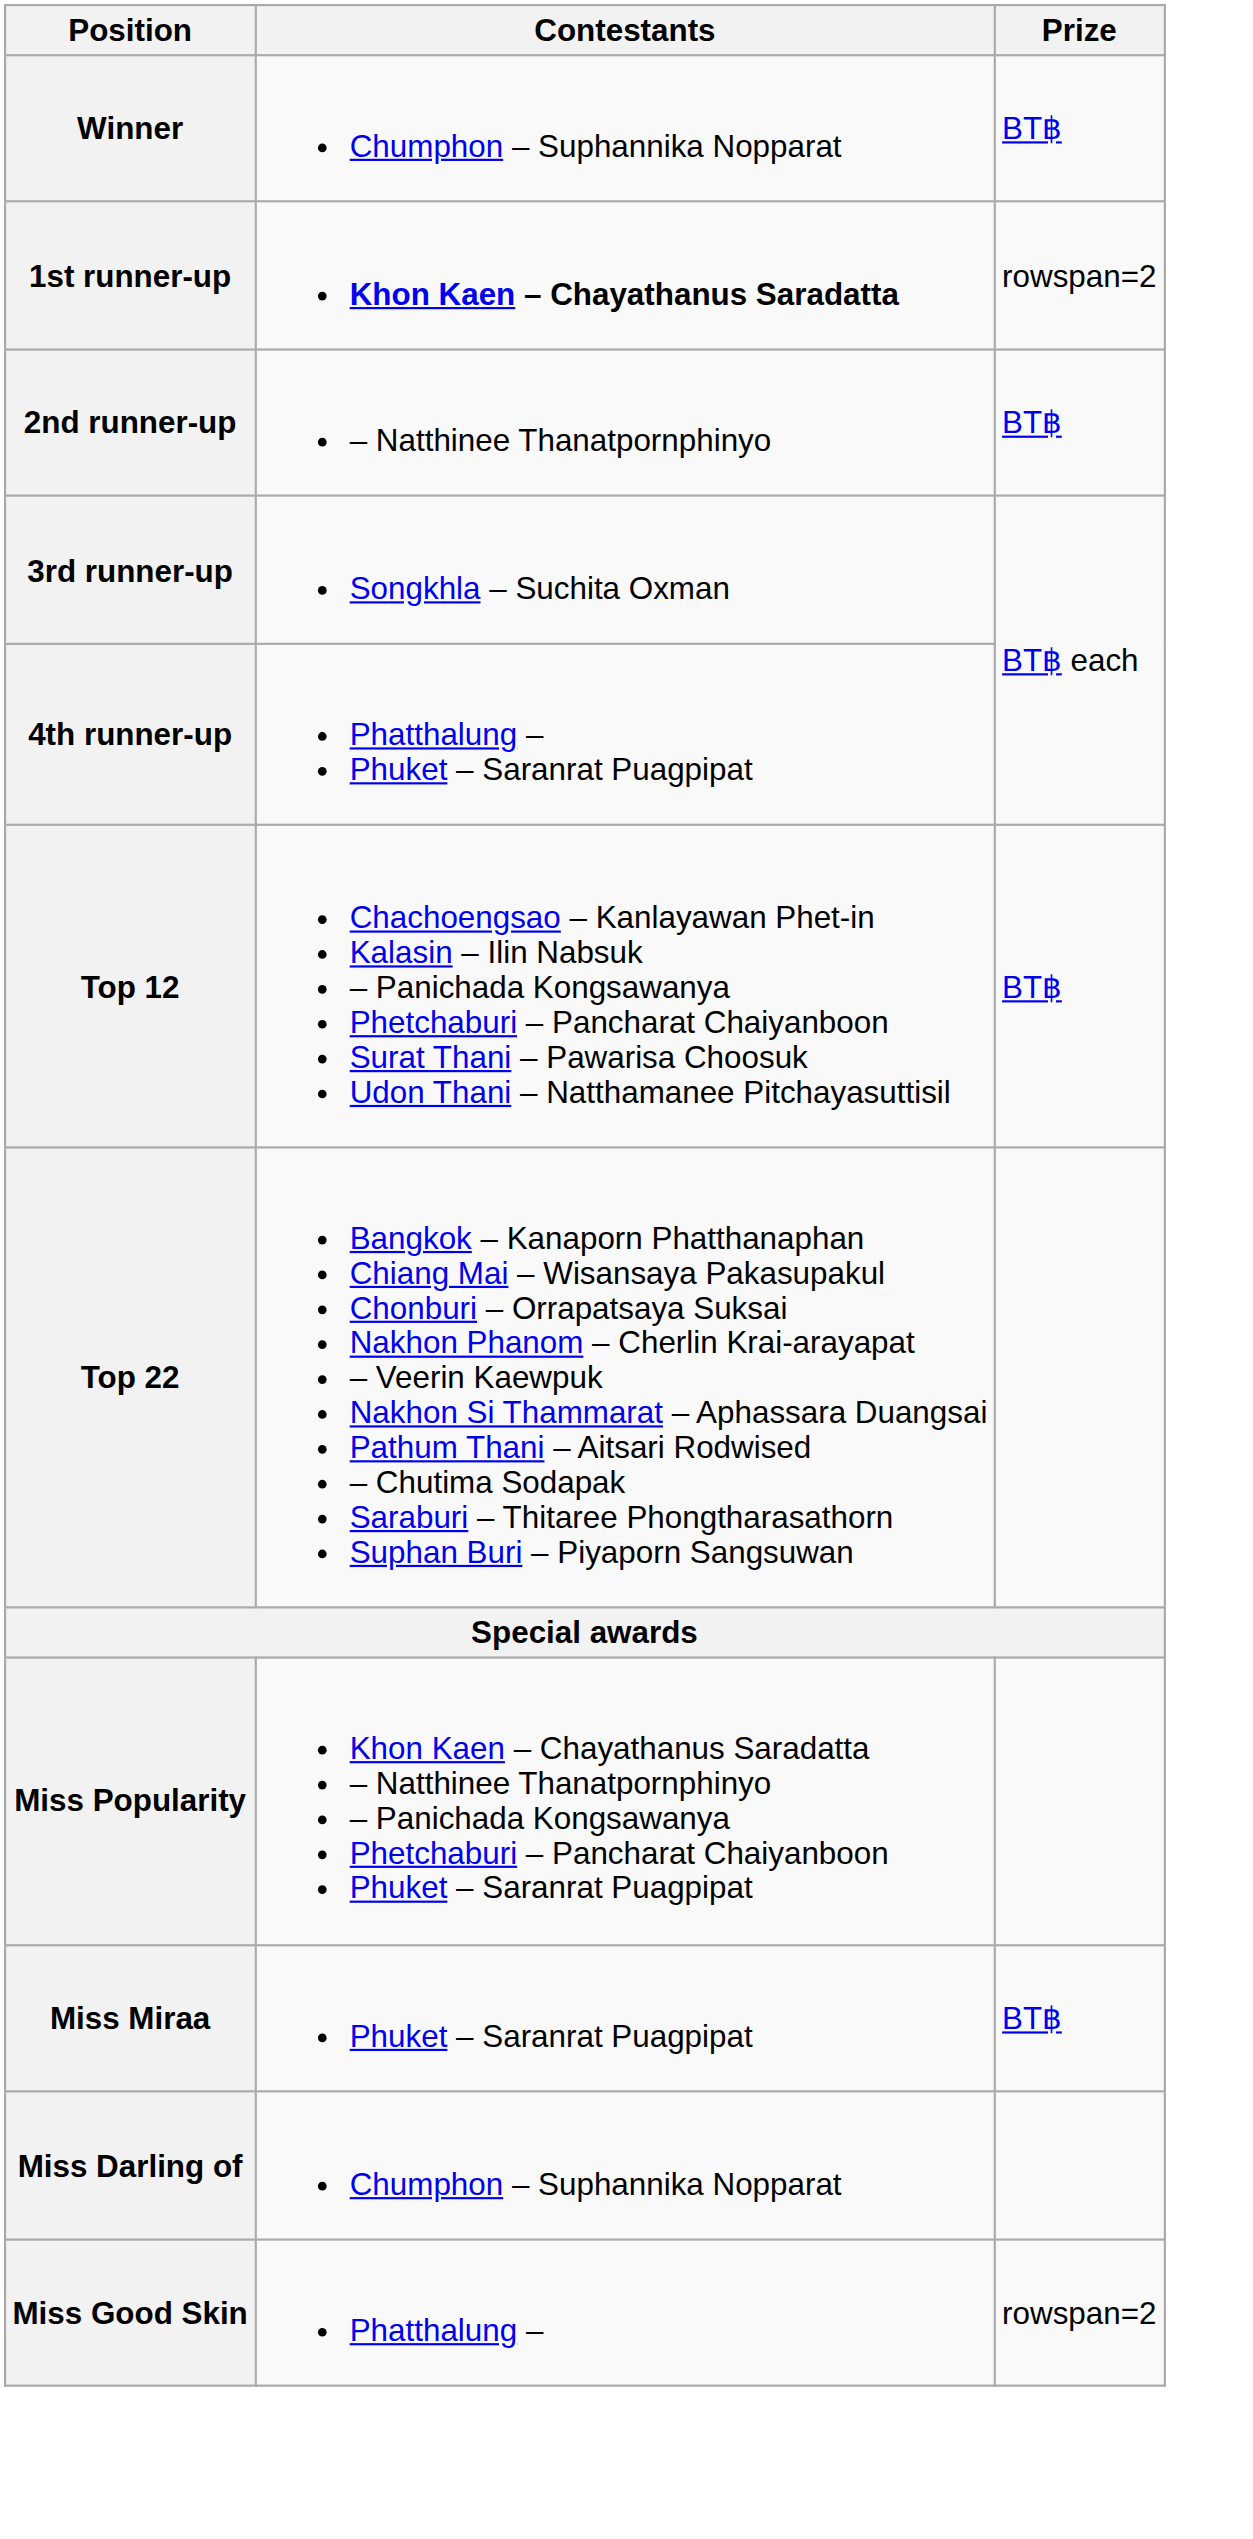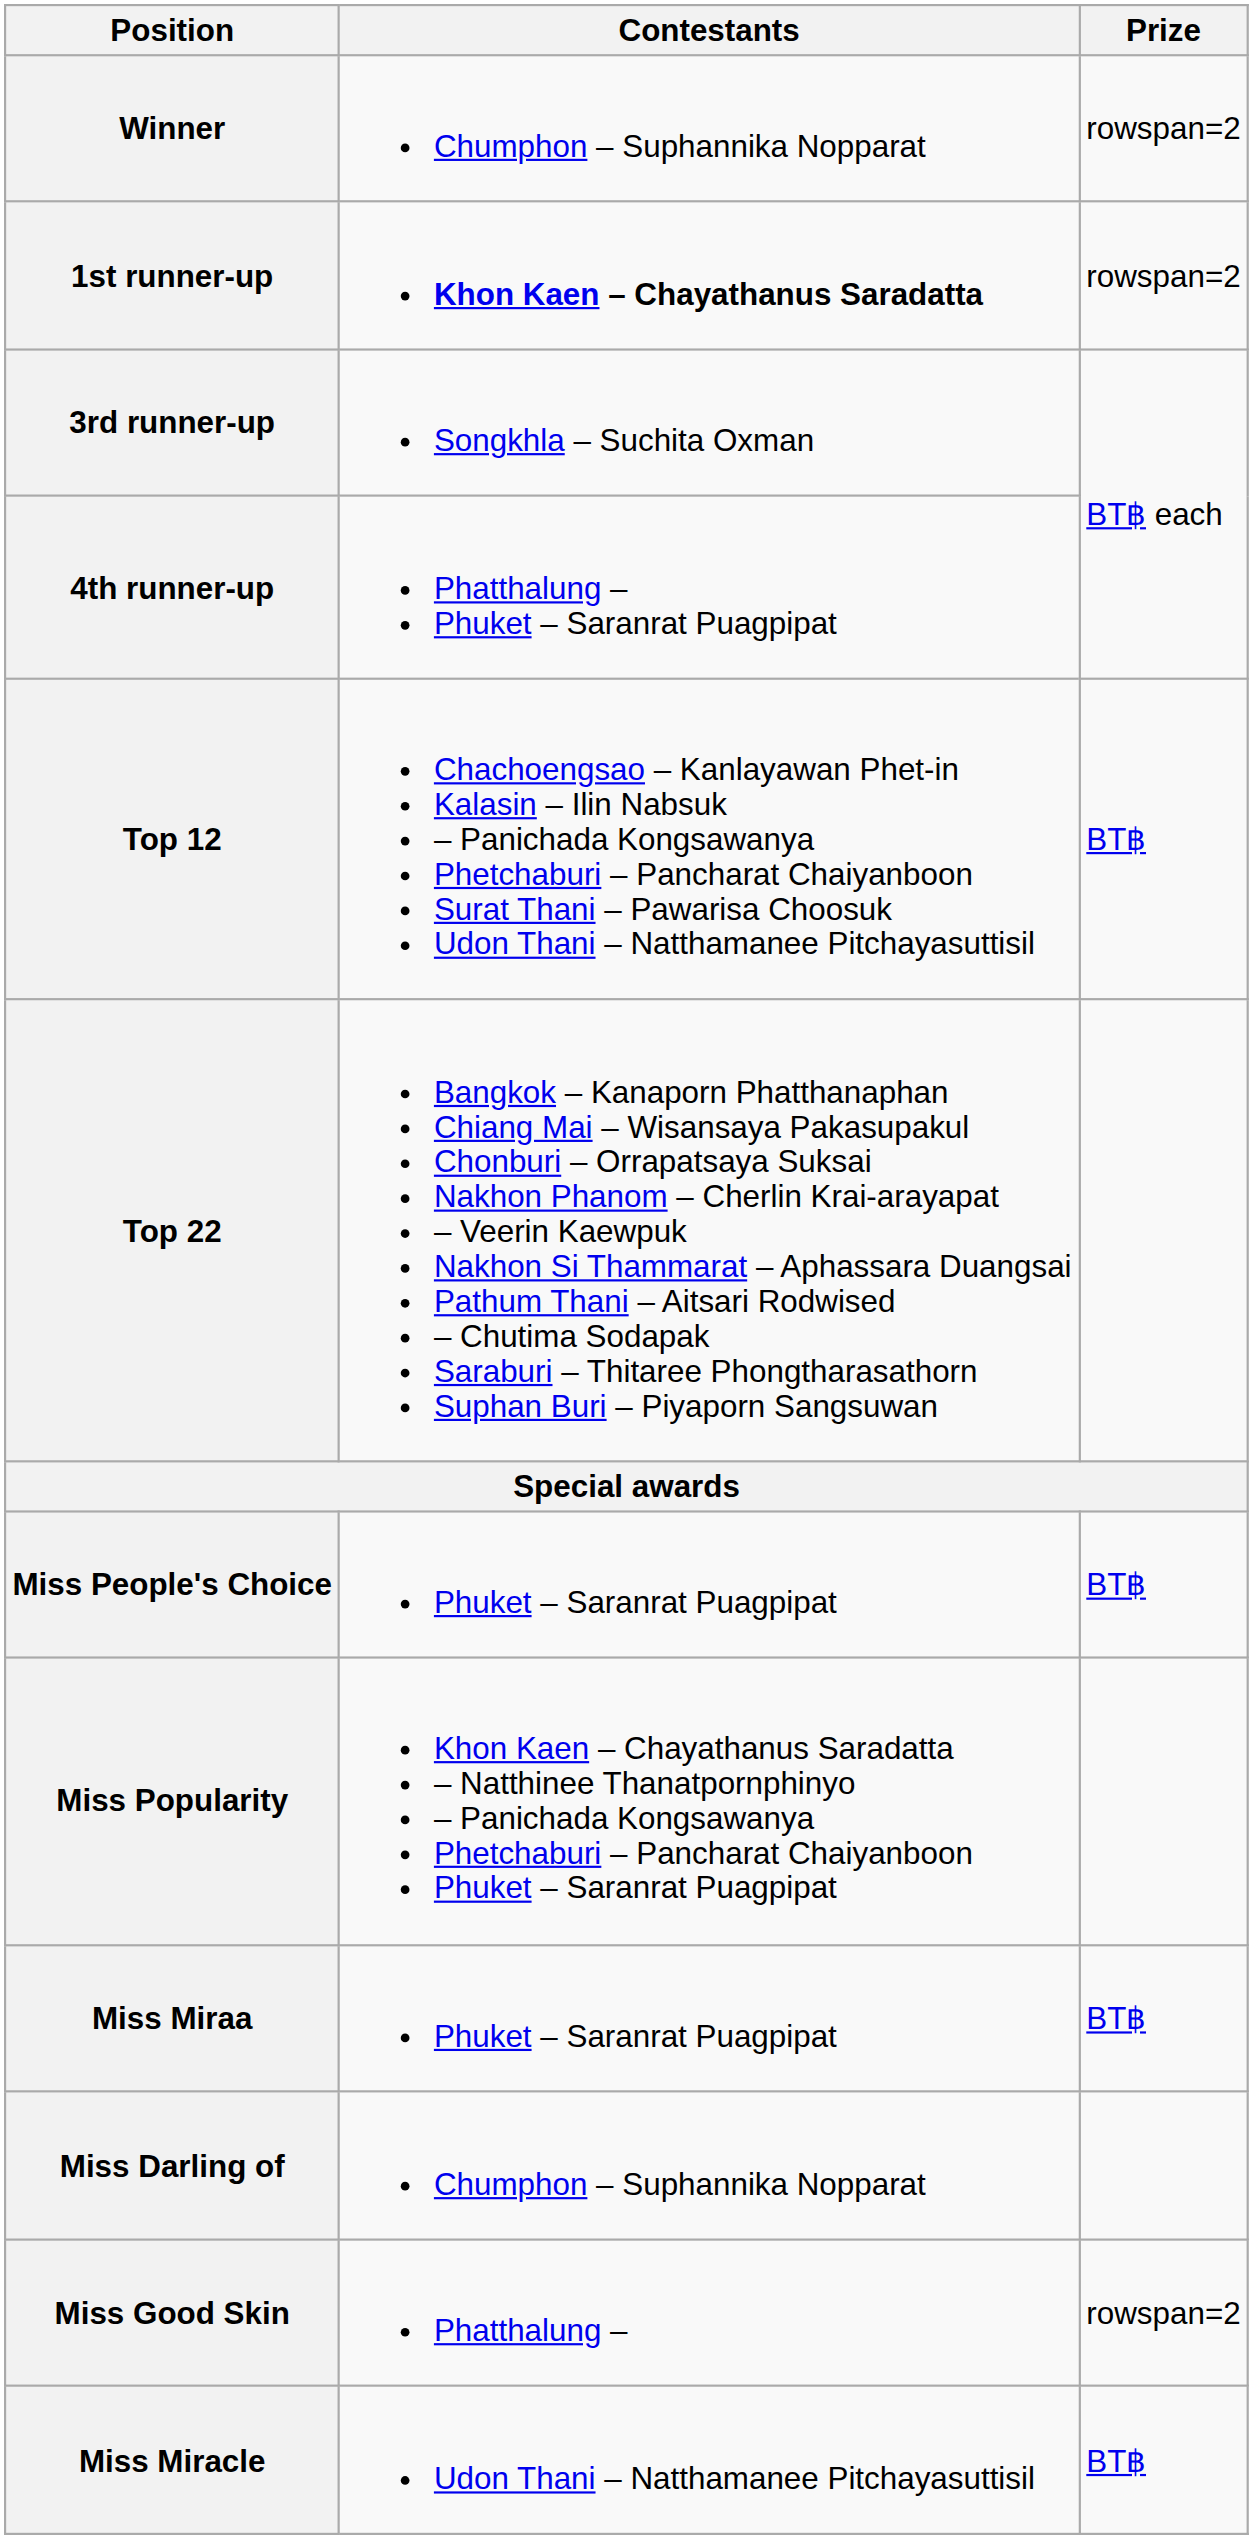(1032, 129) BT฿ -> (1163, 129) rowspan=2
- row: (130, 423)
+ row: (172, 1585)
+ row: (172, 2460)
